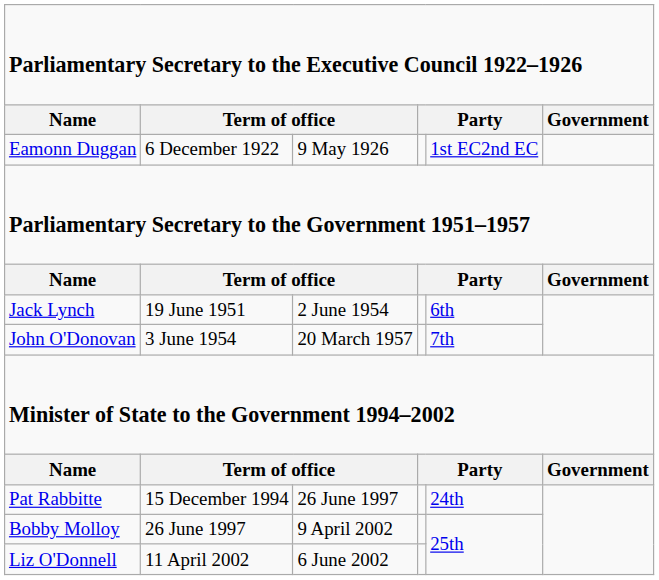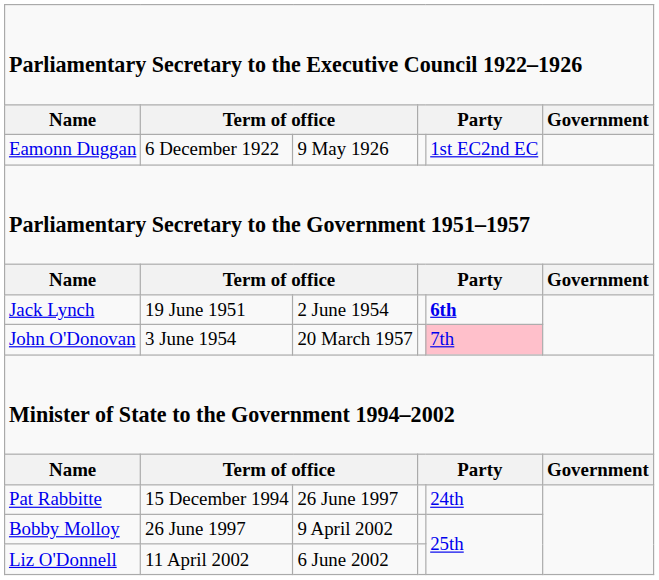(442, 309) normal -> (443, 309) bold
(442, 339) no background -> (442, 339) pink background
